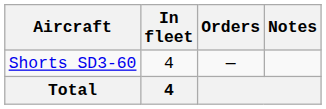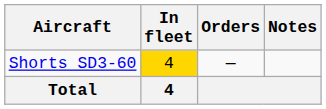(169, 64) no background -> (169, 64) gold background
